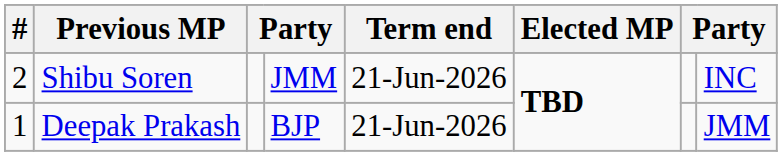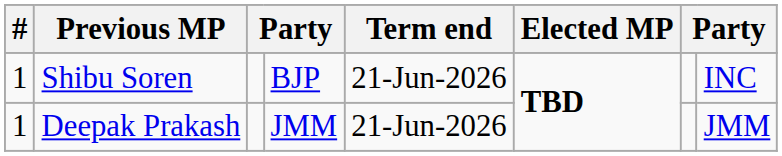(20, 77) 2 -> (20, 77) 1
(304, 77) JMM -> (295, 77) BJP
(295, 126) BJP -> (304, 126) JMM
